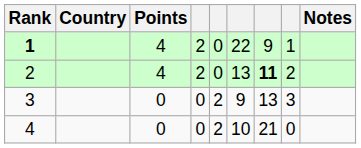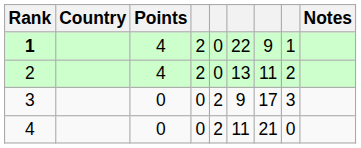(268, 73) bold -> (268, 73) normal
(268, 101) 13 -> (268, 101) 17
(241, 128) 10 -> (241, 128) 11
